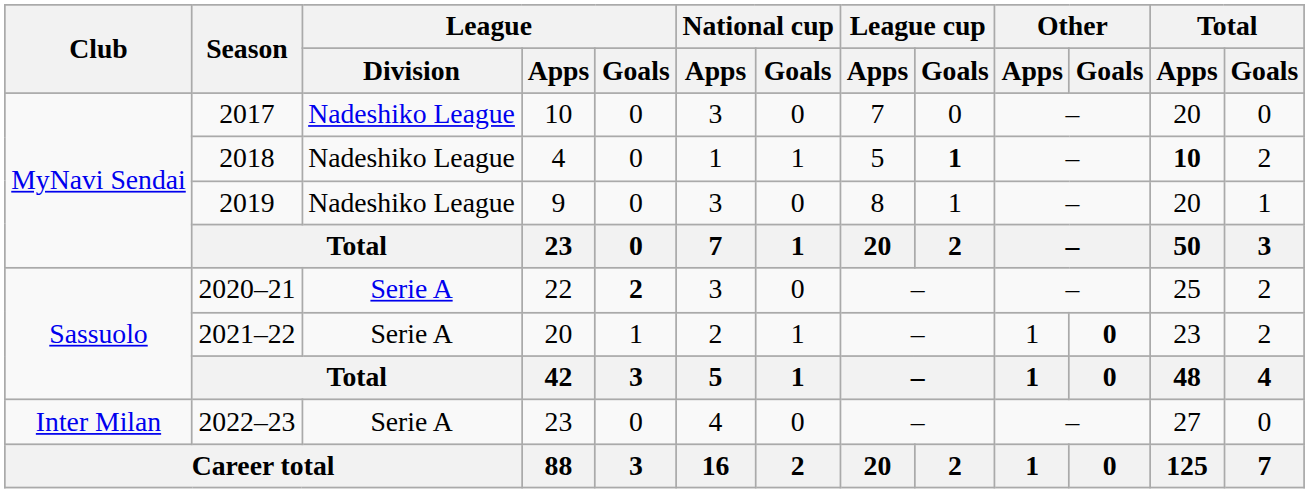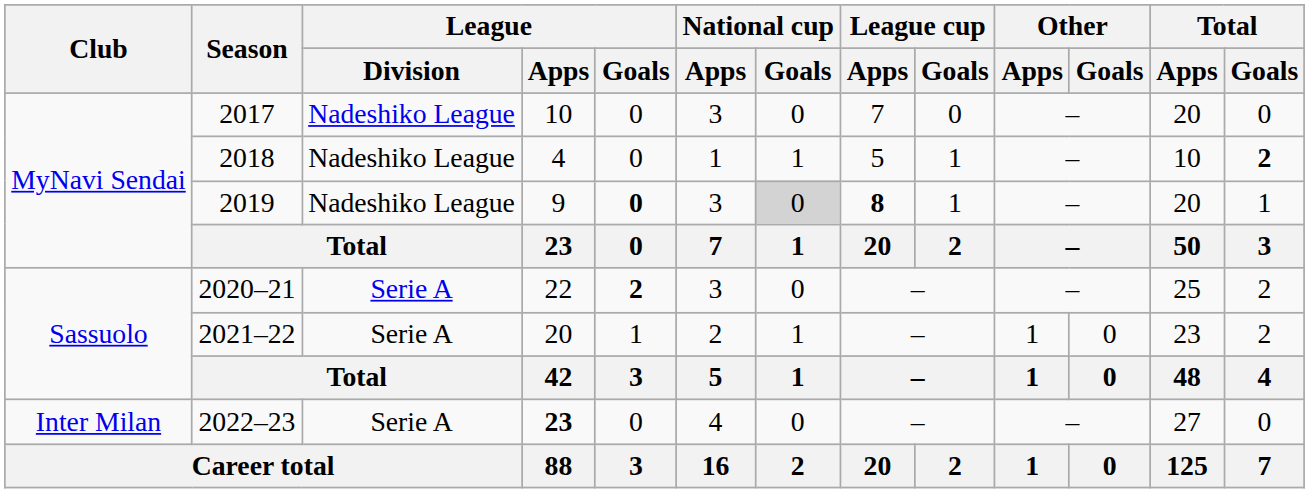(955, 158) bold -> (955, 158) normal
(1187, 158) bold -> (1187, 158) normal
(1264, 158) normal -> (1264, 158) bold
(636, 202) normal -> (636, 202) bold
(798, 202) no background -> (798, 202) lightgrey background
(877, 202) normal -> (877, 202) bold
(1110, 333) bold -> (1110, 333) normal
(558, 421) normal -> (558, 421) bold
